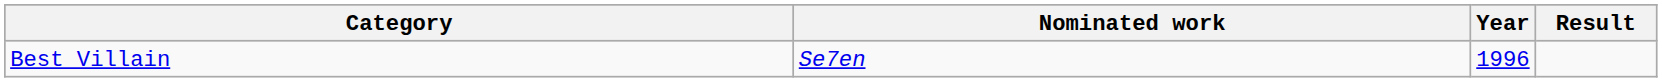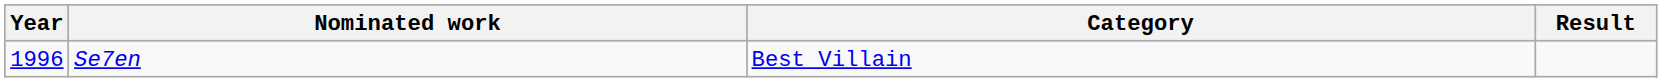columns swapped: (1503, 23) <-> (399, 23)
